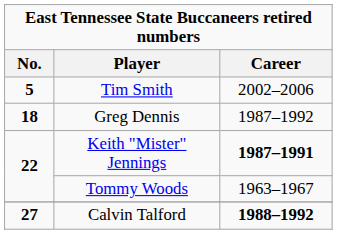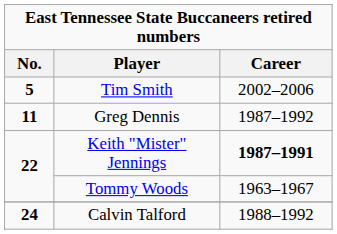(29, 116) 18 -> (29, 116) 11
(29, 215) 27 -> (29, 215) 24
(276, 215) bold -> (276, 215) normal
